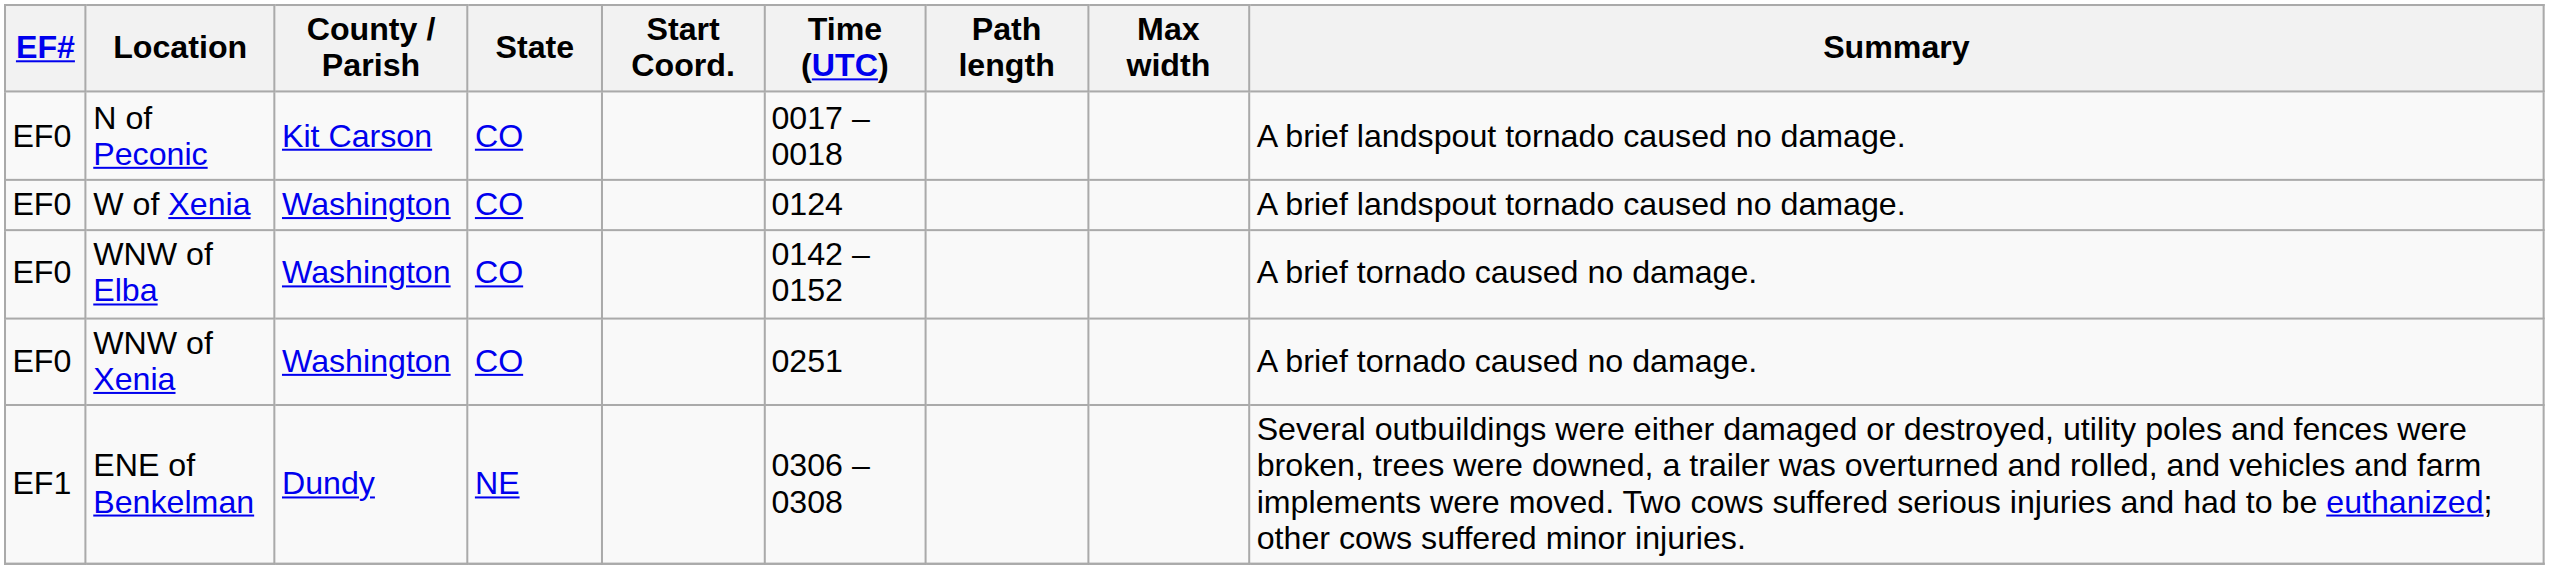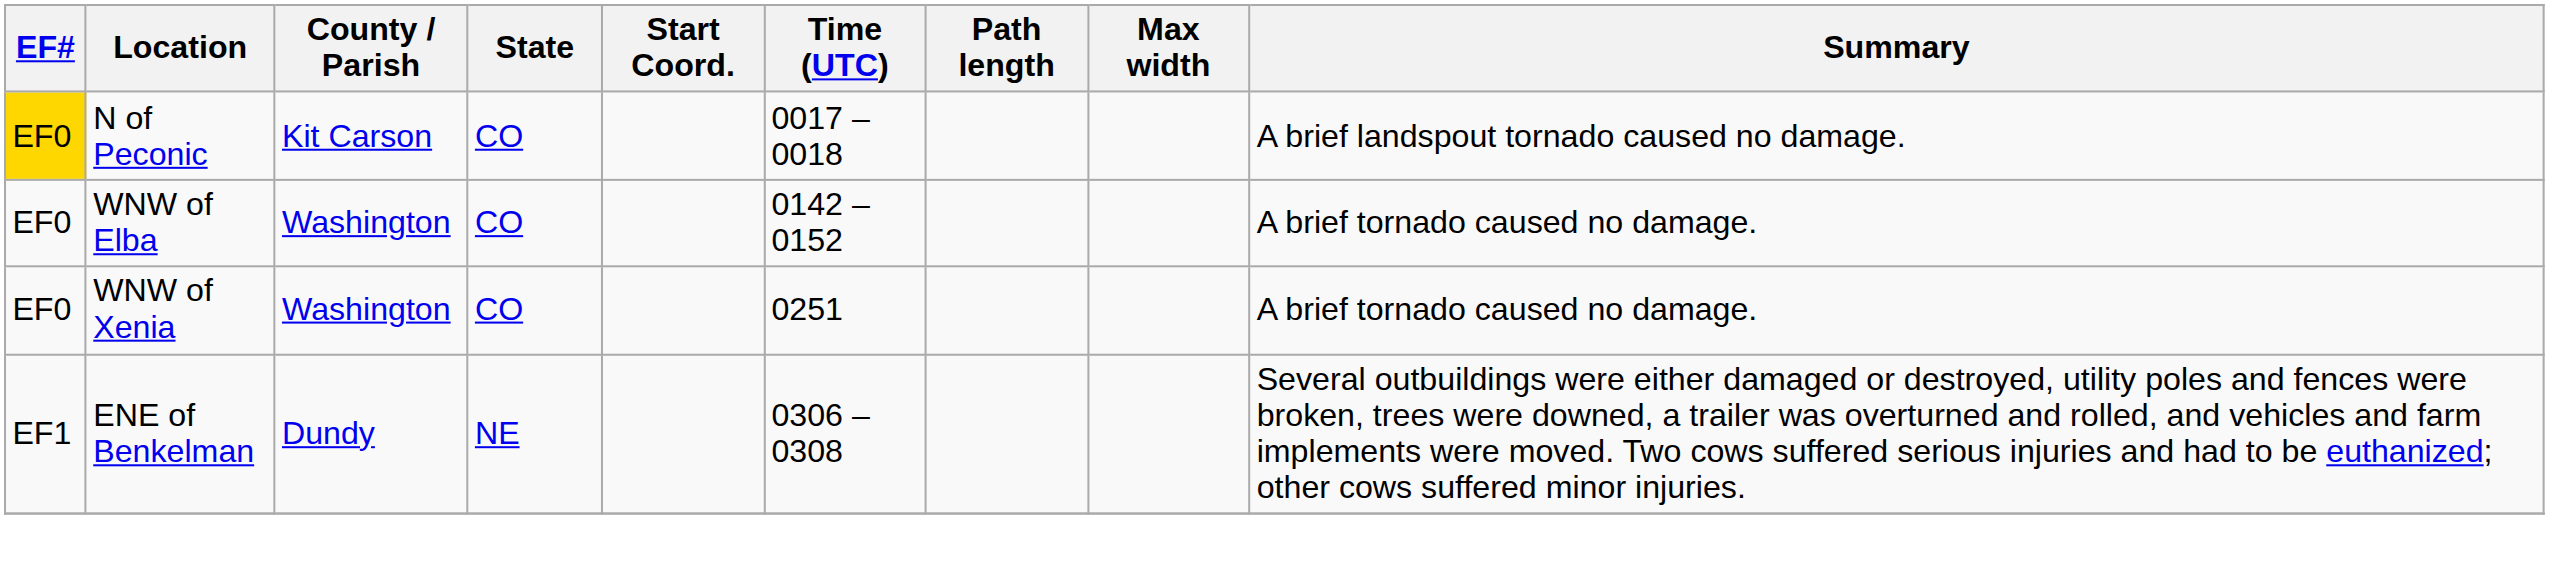(42, 135) no background -> (42, 135) gold background
- row: (172, 204)
